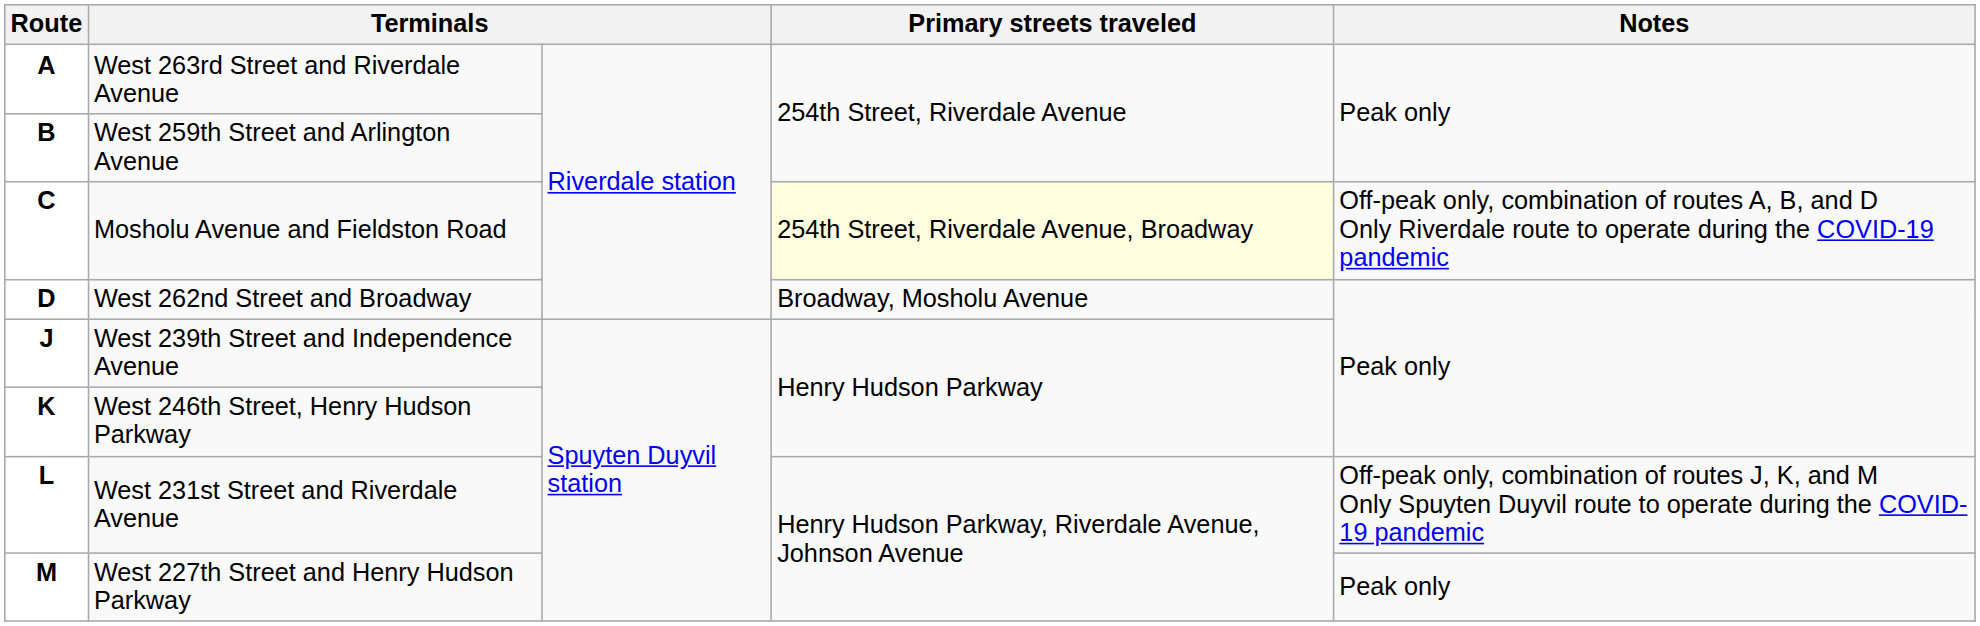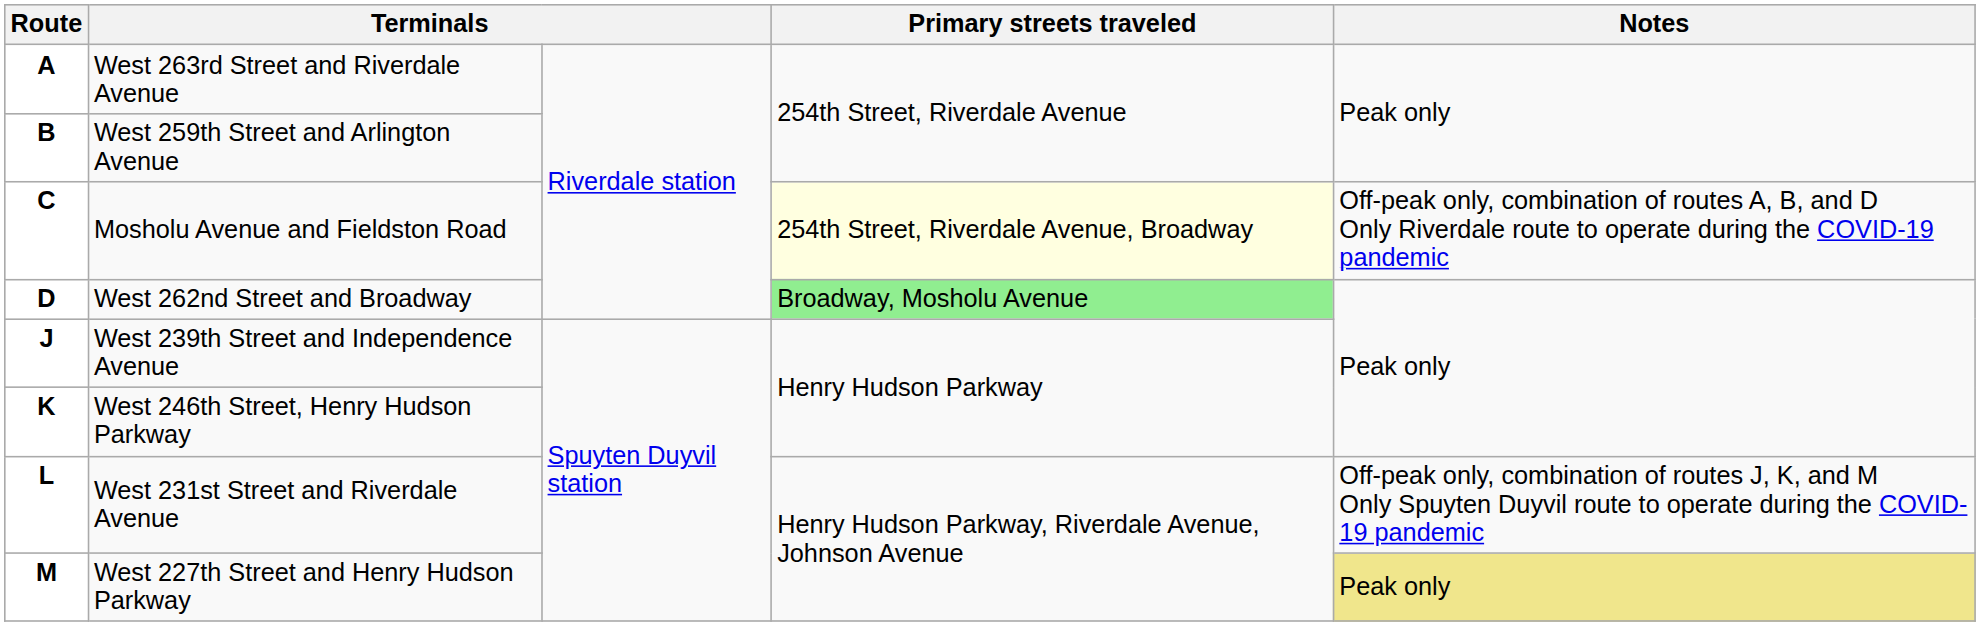(933, 298) no background -> (933, 298) lightgreen background
(1395, 587) no background -> (1395, 587) khaki background
